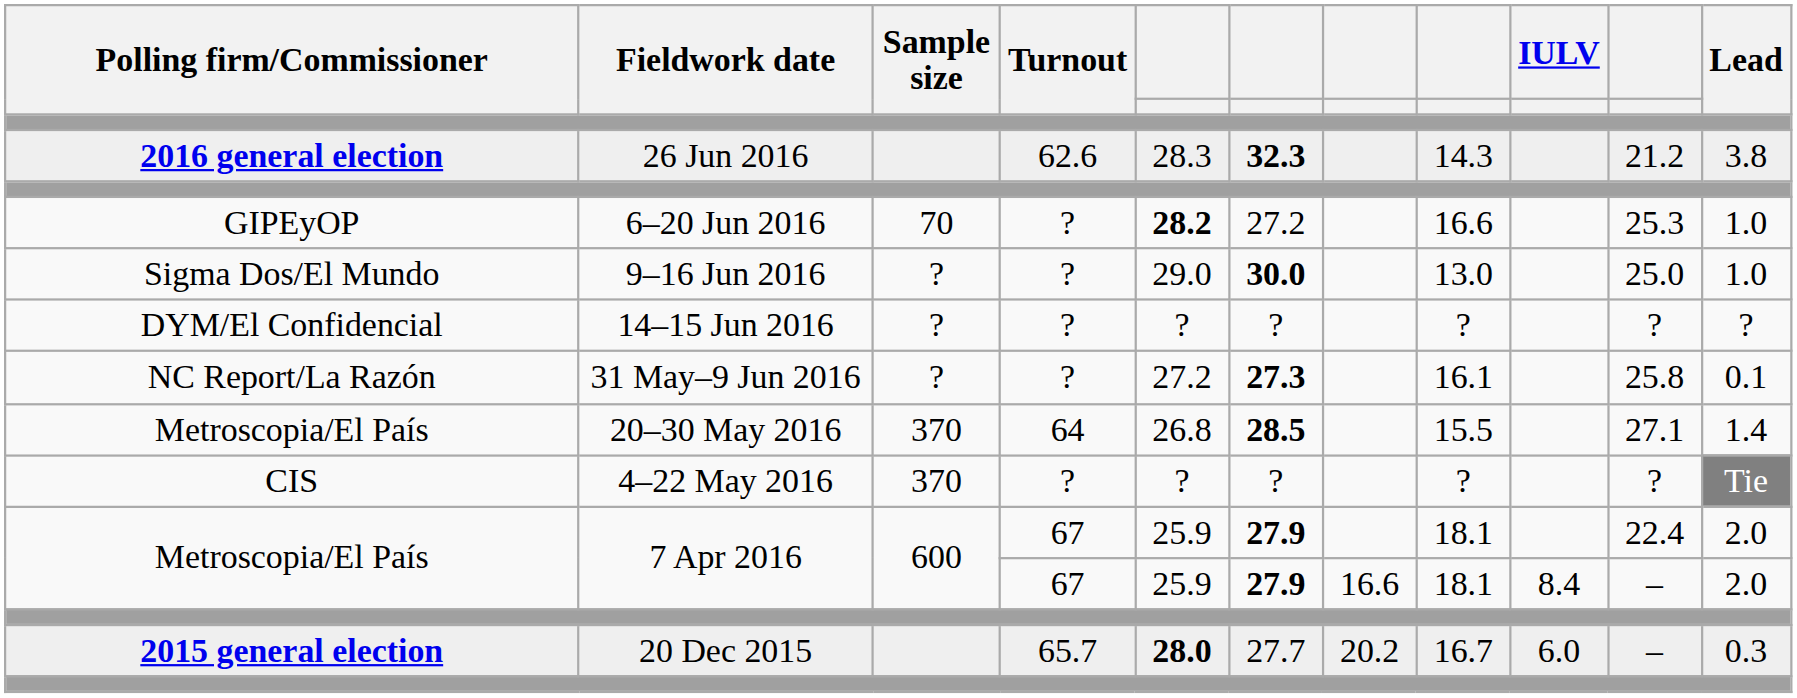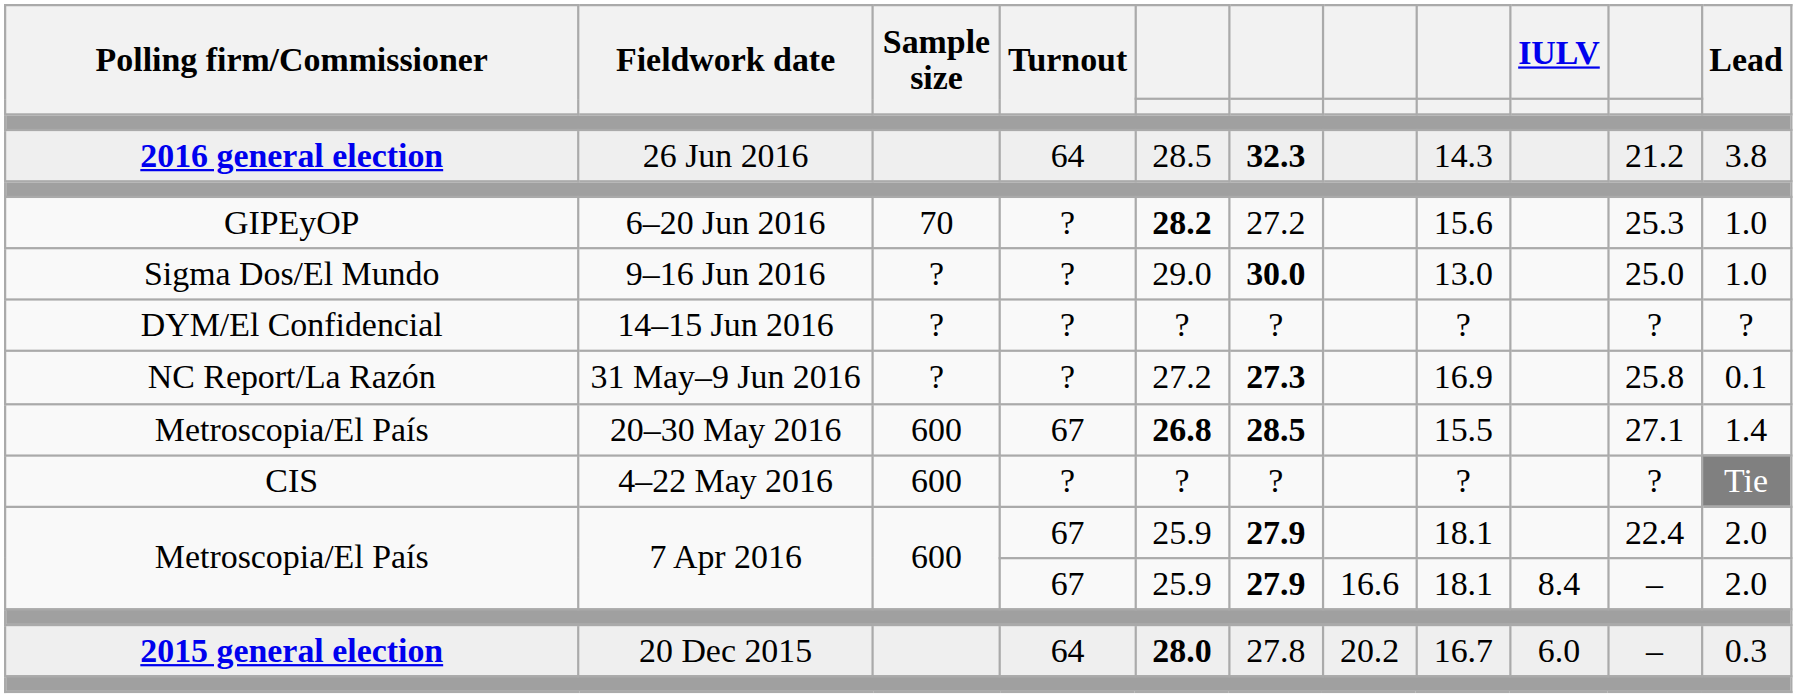(1068, 155) 62.6 -> (1068, 155) 64
(1182, 155) 28.3 -> (1182, 155) 28.5
(1463, 222) 16.6 -> (1463, 222) 15.6
(1463, 377) 16.1 -> (1463, 377) 16.9
(936, 428) 370 -> (936, 428) 600
(1068, 428) 64 -> (1068, 428) 67
(1182, 428) normal -> (1182, 428) bold
(936, 479) 370 -> (936, 479) 600
(1068, 649) 65.7 -> (1068, 649) 64
(1276, 649) 27.7 -> (1276, 649) 27.8
